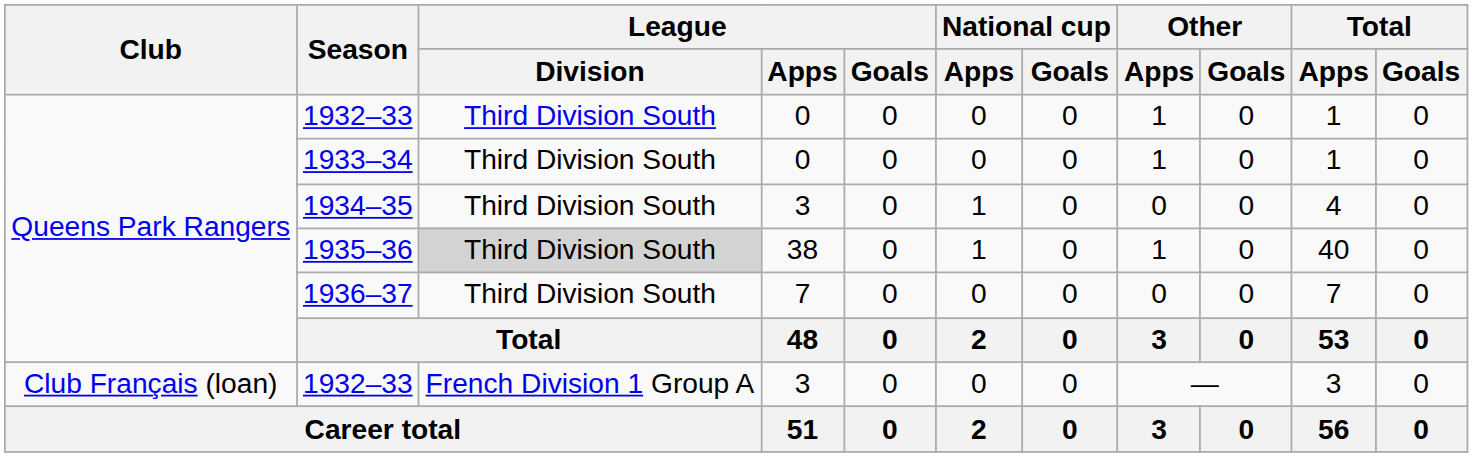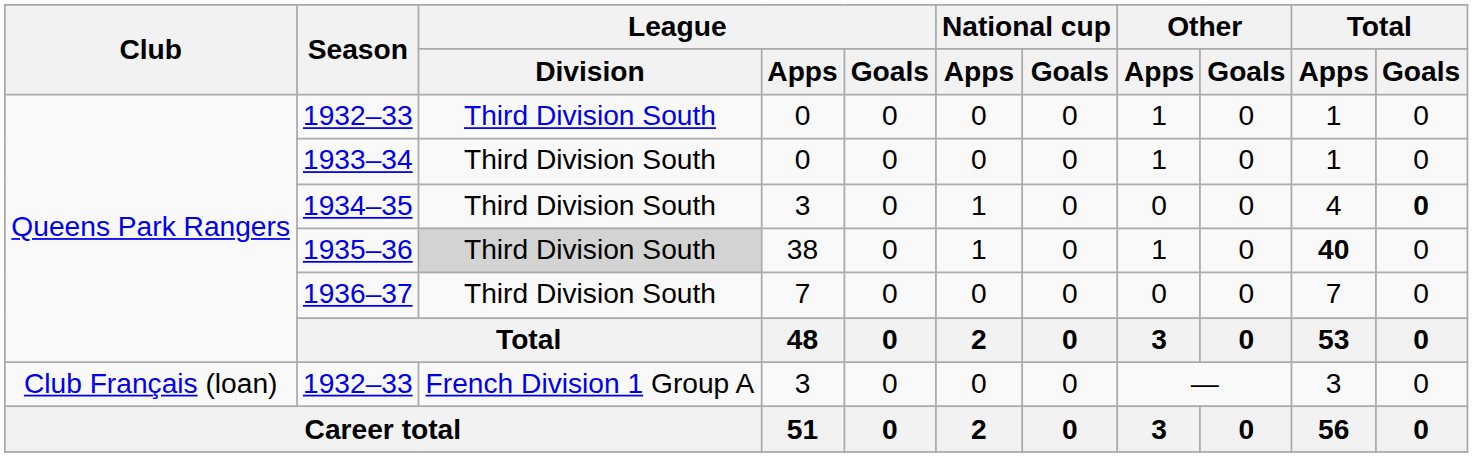(1421, 205) normal -> (1421, 205) bold
(1334, 250) normal -> (1334, 250) bold
